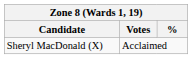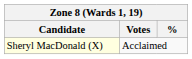(55, 45) no background -> (55, 45) lightyellow background
